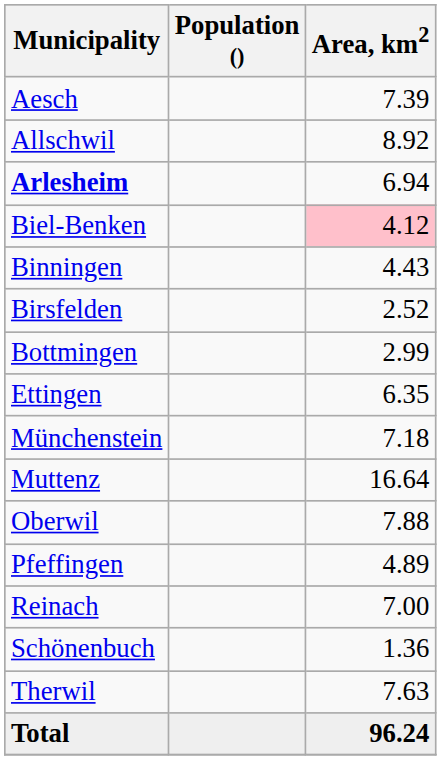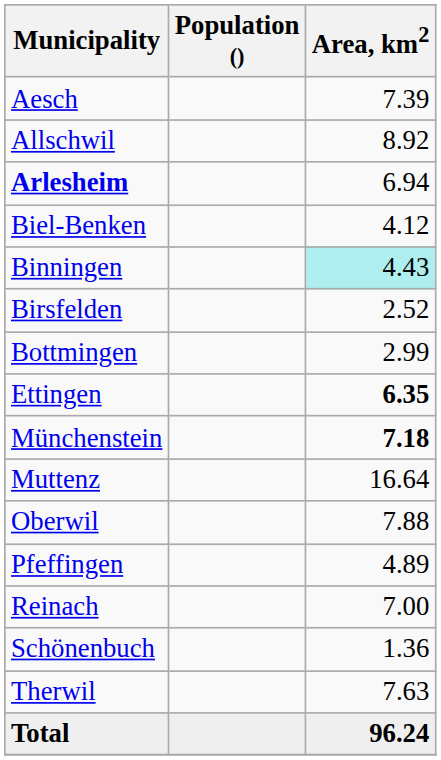(406, 225) pink background -> (406, 225) no background
(406, 267) no background -> (406, 267) paleturquoise background
(406, 394) normal -> (406, 394) bold
(406, 437) normal -> (406, 437) bold
